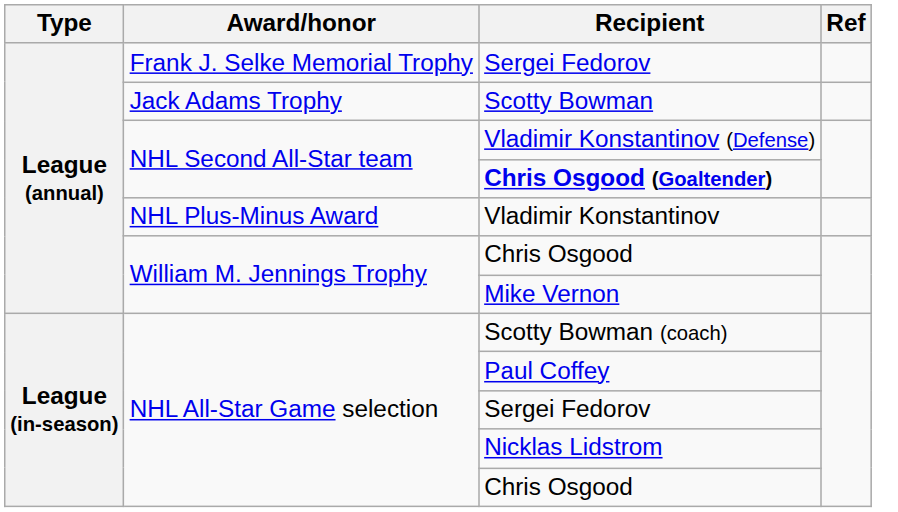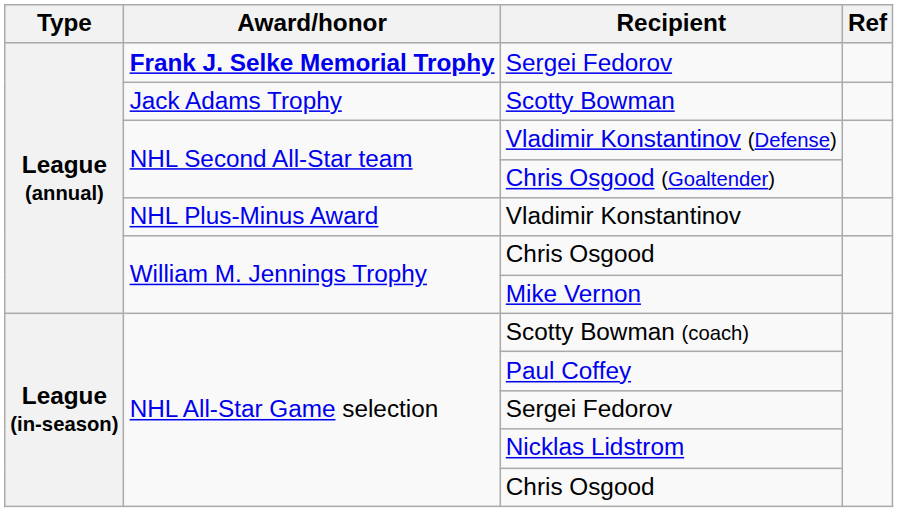(301, 62) normal -> (312, 62) bold
(628, 178) bold -> (640, 178) normal
